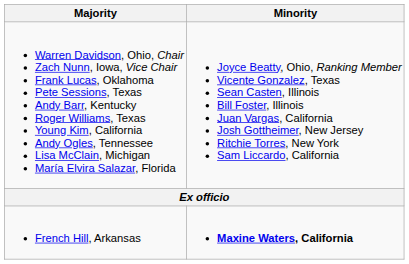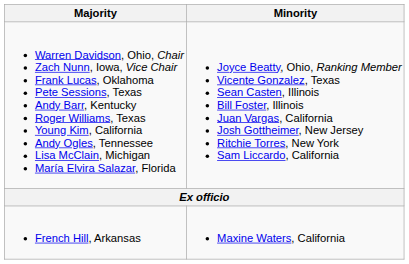(295, 239) bold -> (295, 239) normal
